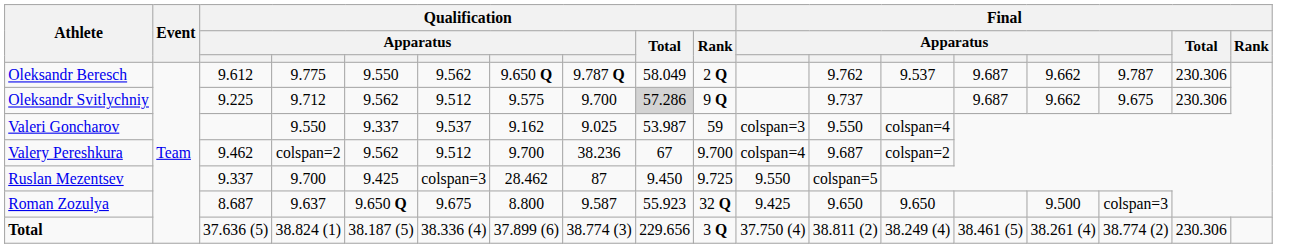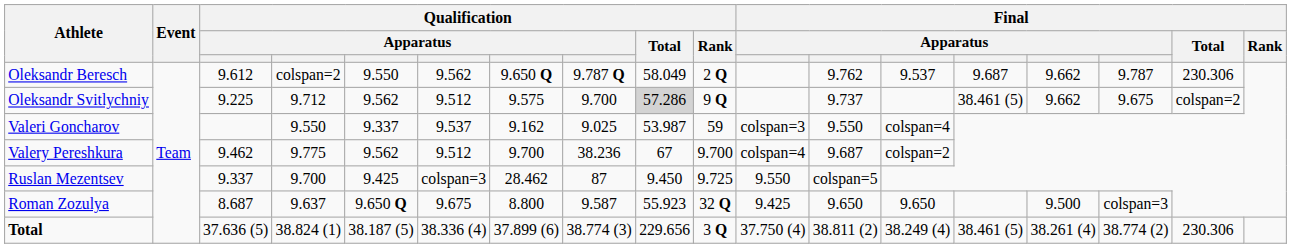(308, 75) 9.775 -> (308, 75) colspan=2
(990, 101) 9.687 -> (990, 101) 38.461 (5)
(1201, 101) 230.306 -> (1208, 101) colspan=2
(308, 152) colspan=2 -> (308, 152) 9.775
